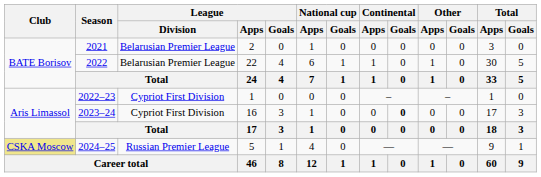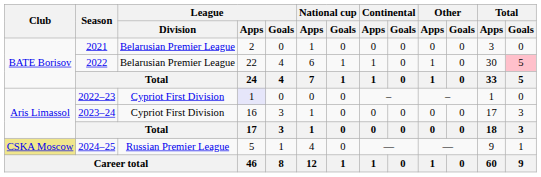(521, 63) no background -> (521, 63) pink background
(252, 96) no background -> (252, 96) lavender background
(403, 113) bold -> (403, 113) normal
